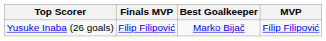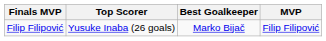columns swapped: (147, 12) <-> (60, 12)
